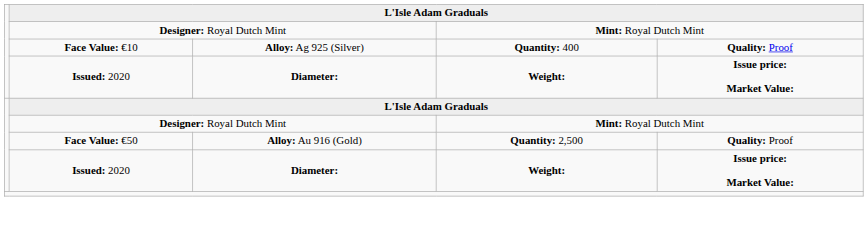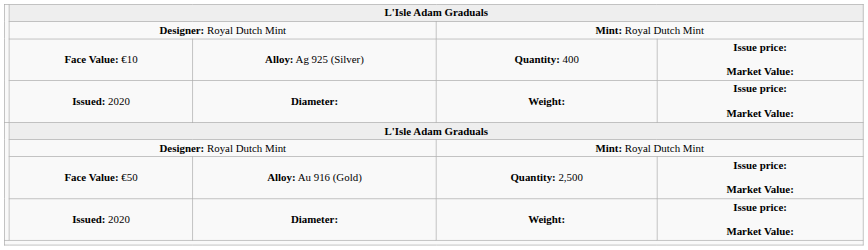(760, 47) Quality: Proof -> (760, 59) Issue price: Market Value:
(760, 141) Quality: Proof -> (760, 177) Issue price: Market Value:
